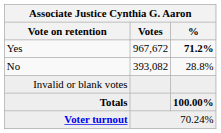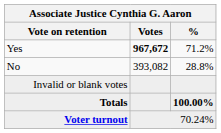(151, 49) normal -> (151, 49) bold
(199, 49) bold -> (200, 49) normal
